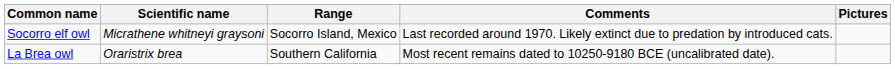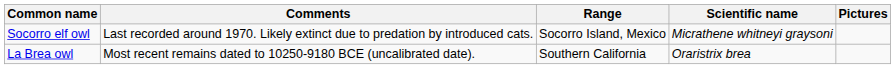columns swapped: (184, 14) <-> (618, 14)
